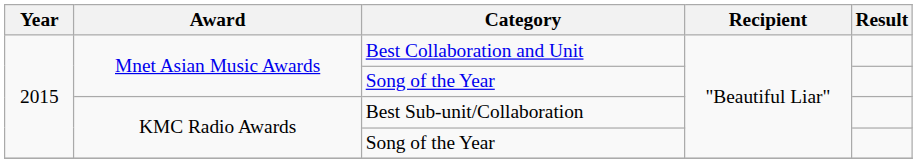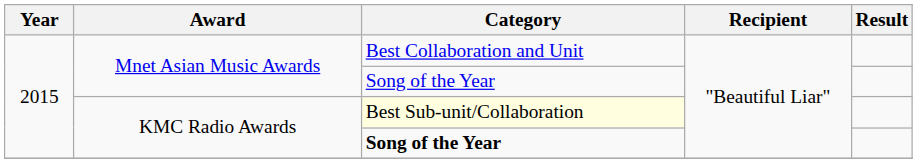(475, 111) no background -> (475, 111) lightyellow background
(430, 142) normal -> (433, 142) bold
